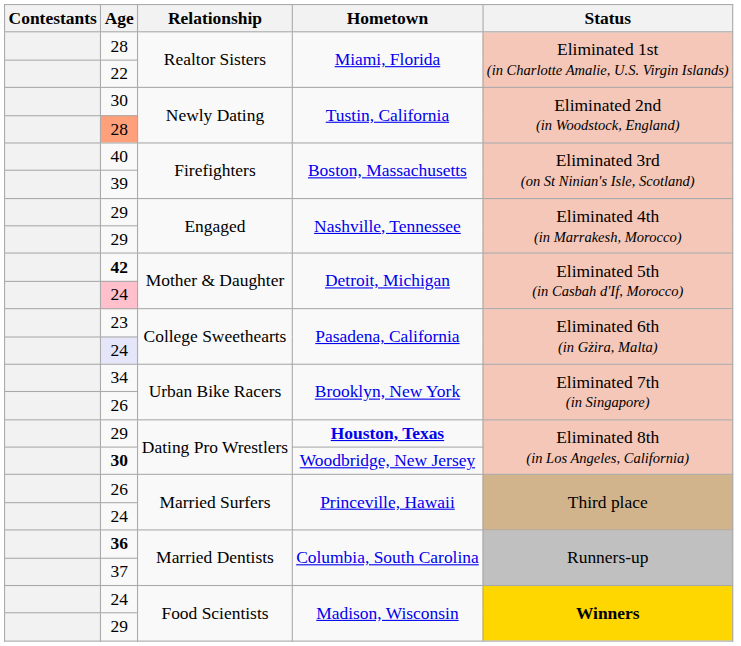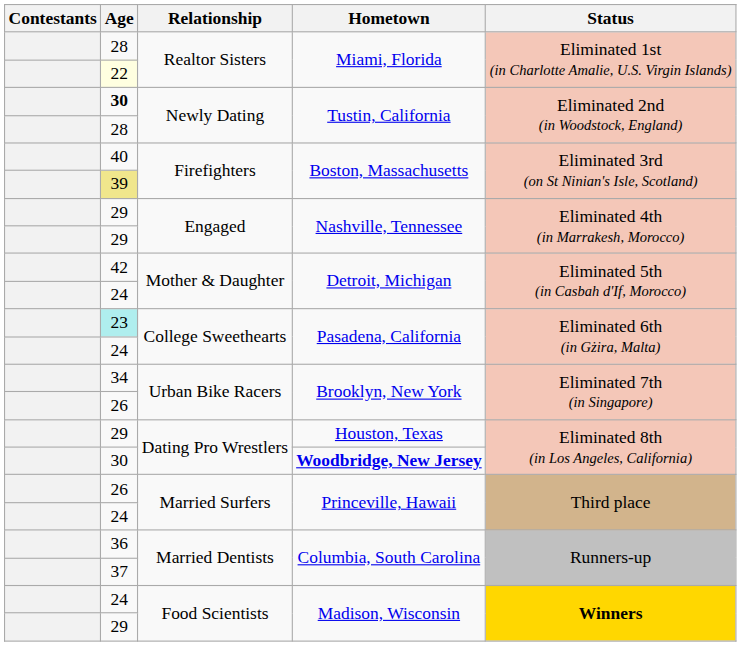(119, 73) no background -> (119, 73) lightyellow background
(119, 101) normal -> (119, 101) bold
(119, 128) lightsalmon background -> (119, 128) no background
(119, 184) no background -> (119, 184) khaki background
(119, 267) bold -> (119, 267) normal
(119, 294) pink background -> (119, 294) no background
(119, 322) no background -> (119, 322) paleturquoise background
(119, 350) lavender background -> (119, 350) no background
(387, 433) bold -> (389, 433) normal
(119, 460) bold -> (119, 460) normal
(387, 460) normal -> (389, 460) bold
(119, 543) bold -> (119, 543) normal
